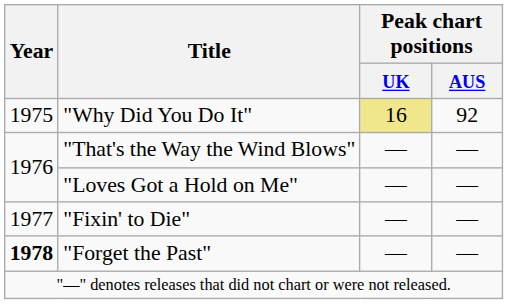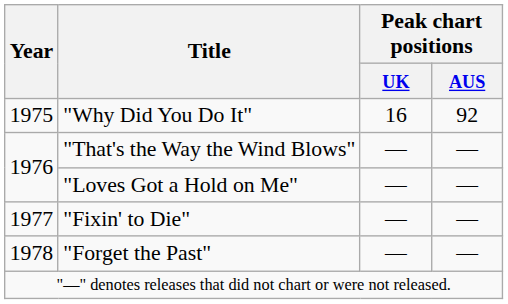(396, 115) khaki background -> (396, 115) no background
(31, 253) bold -> (31, 253) normal
